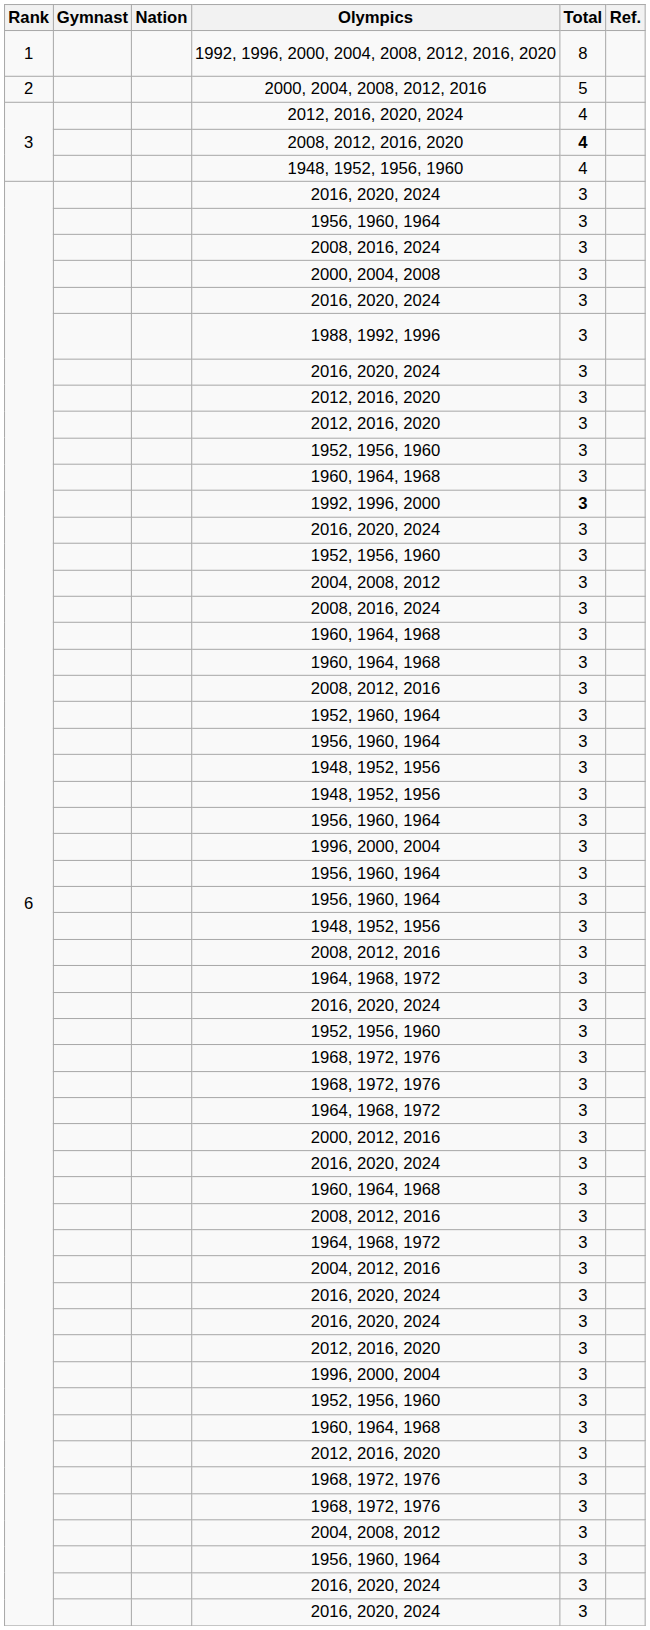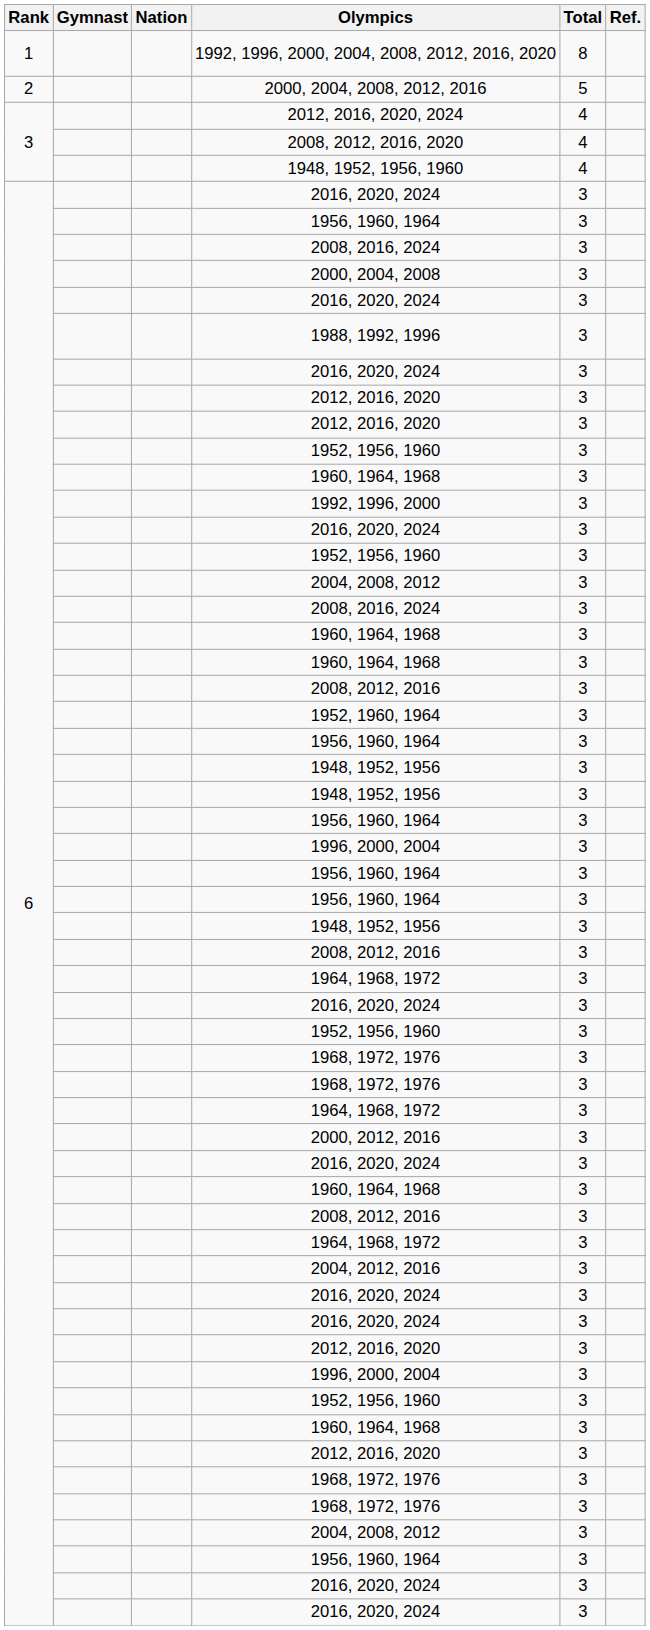(583, 141) bold -> (583, 141) normal
(583, 503) bold -> (583, 503) normal
